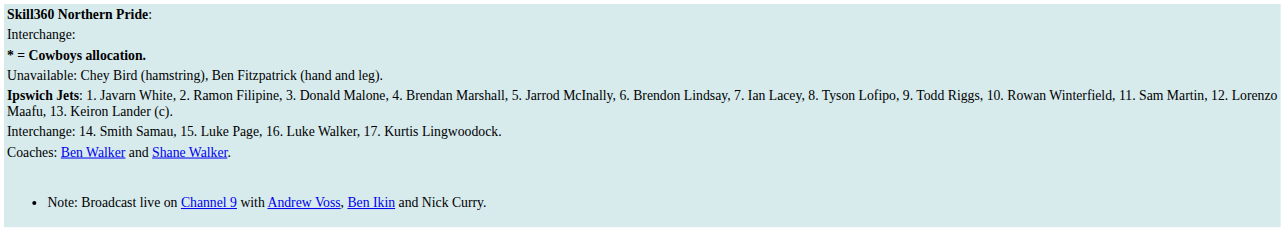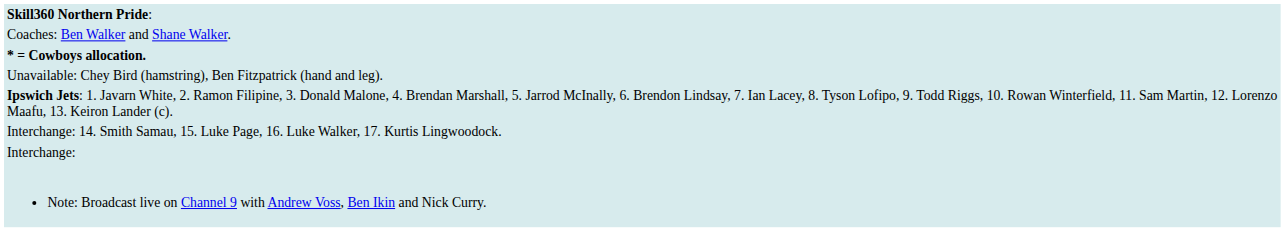(41, 35) Interchange: -> (119, 35) Coaches: Ben Walker and Shane Walker.
(119, 152) Coaches: Ben Walker and Shane Walker. -> (41, 152) Interchange:
